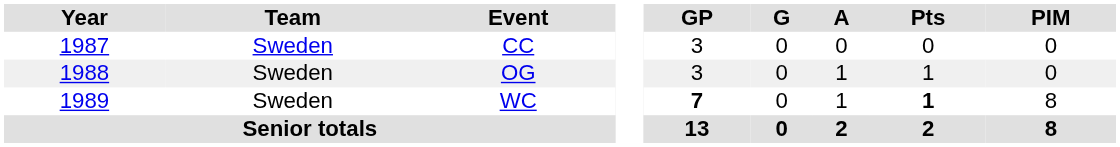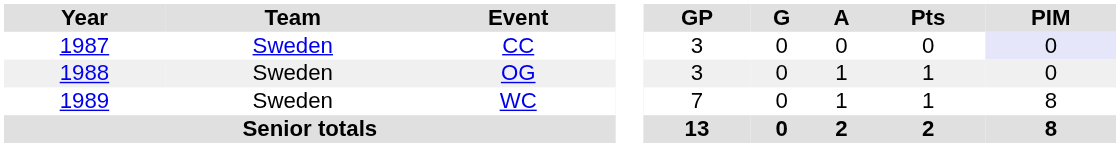(1051, 45) no background -> (1051, 45) lavender background
(697, 101) bold -> (697, 101) normal
(928, 101) bold -> (928, 101) normal
